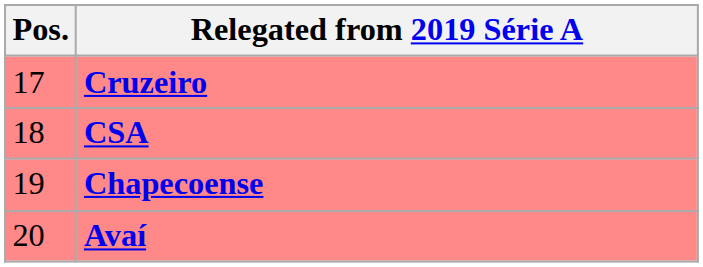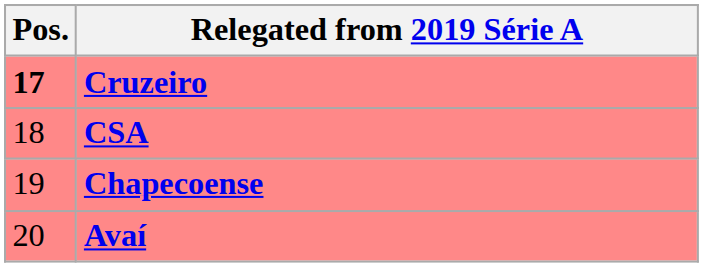(29, 81) normal -> (29, 81) bold
